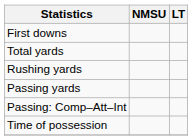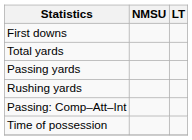rows swapped: (44, 70) <-> (44, 88)
